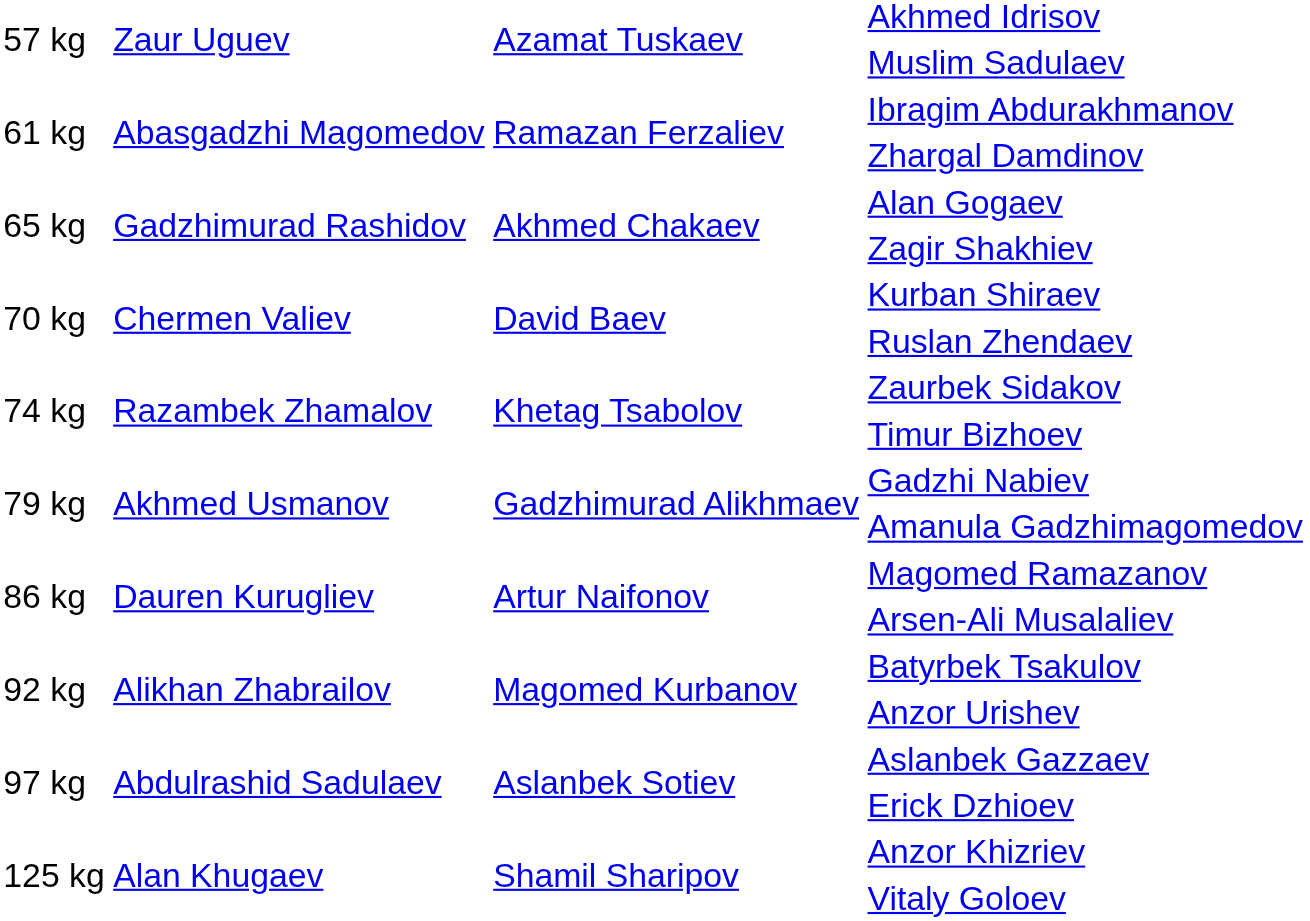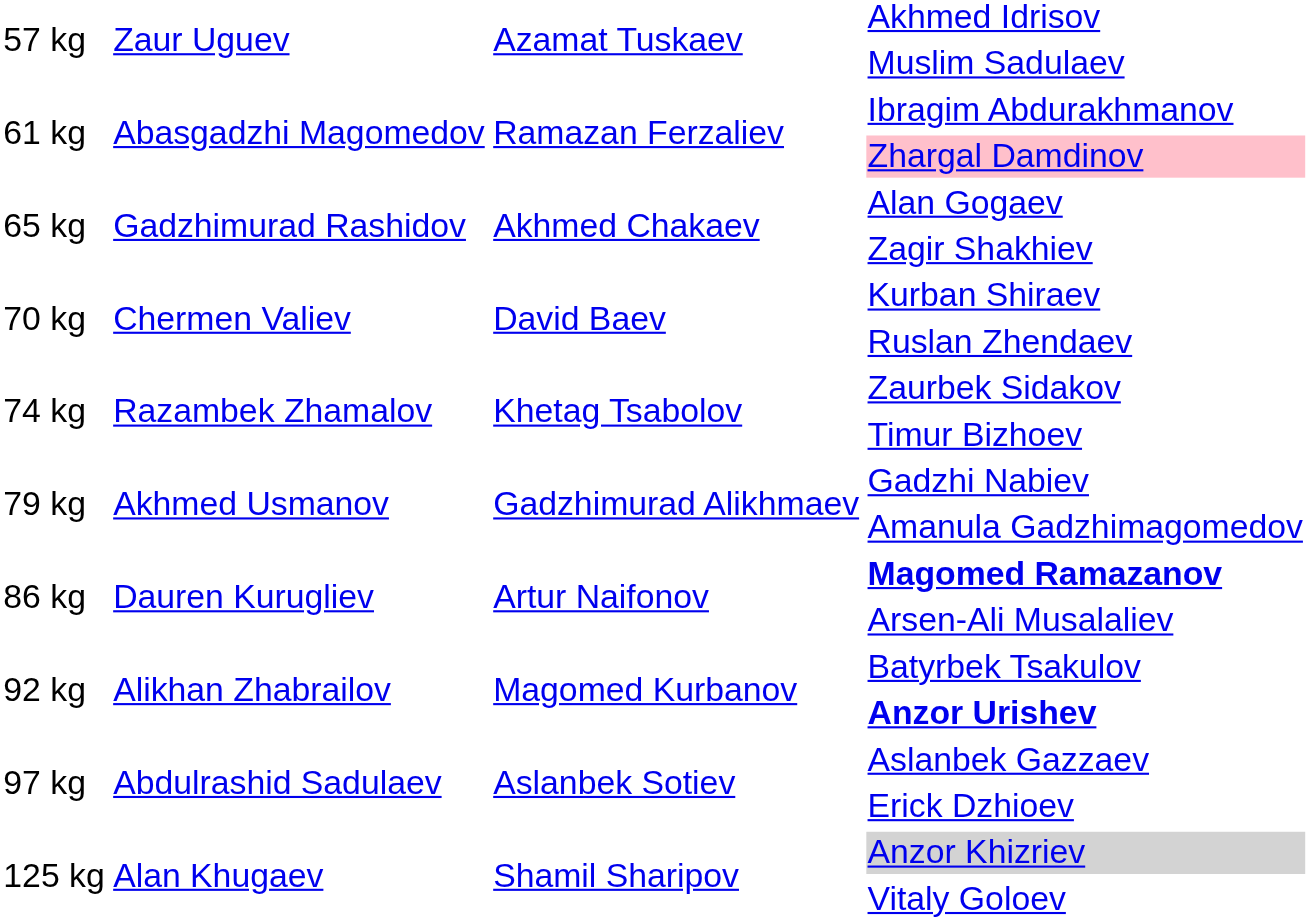(1005, 156) no background -> (1005, 156) pink background
(1037, 573) normal -> (1045, 573) bold
(974, 713) normal -> (982, 713) bold
(976, 852) no background -> (976, 852) lightgrey background
